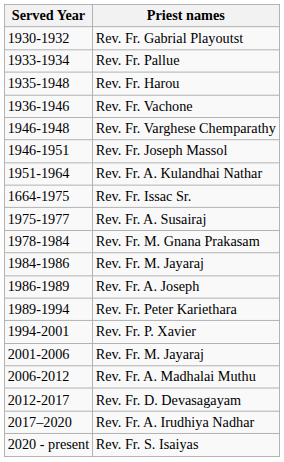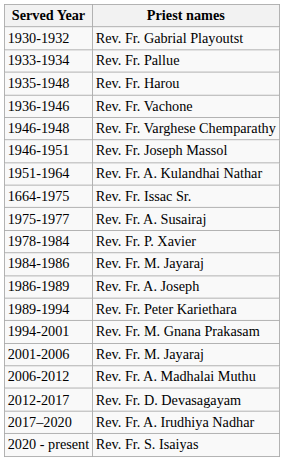(178, 241) Rev. Fr. M. Gnana Prakasam -> (146, 241) Rev. Fr. P. Xavier
(146, 331) Rev. Fr. P. Xavier -> (178, 331) Rev. Fr. M. Gnana Prakasam
